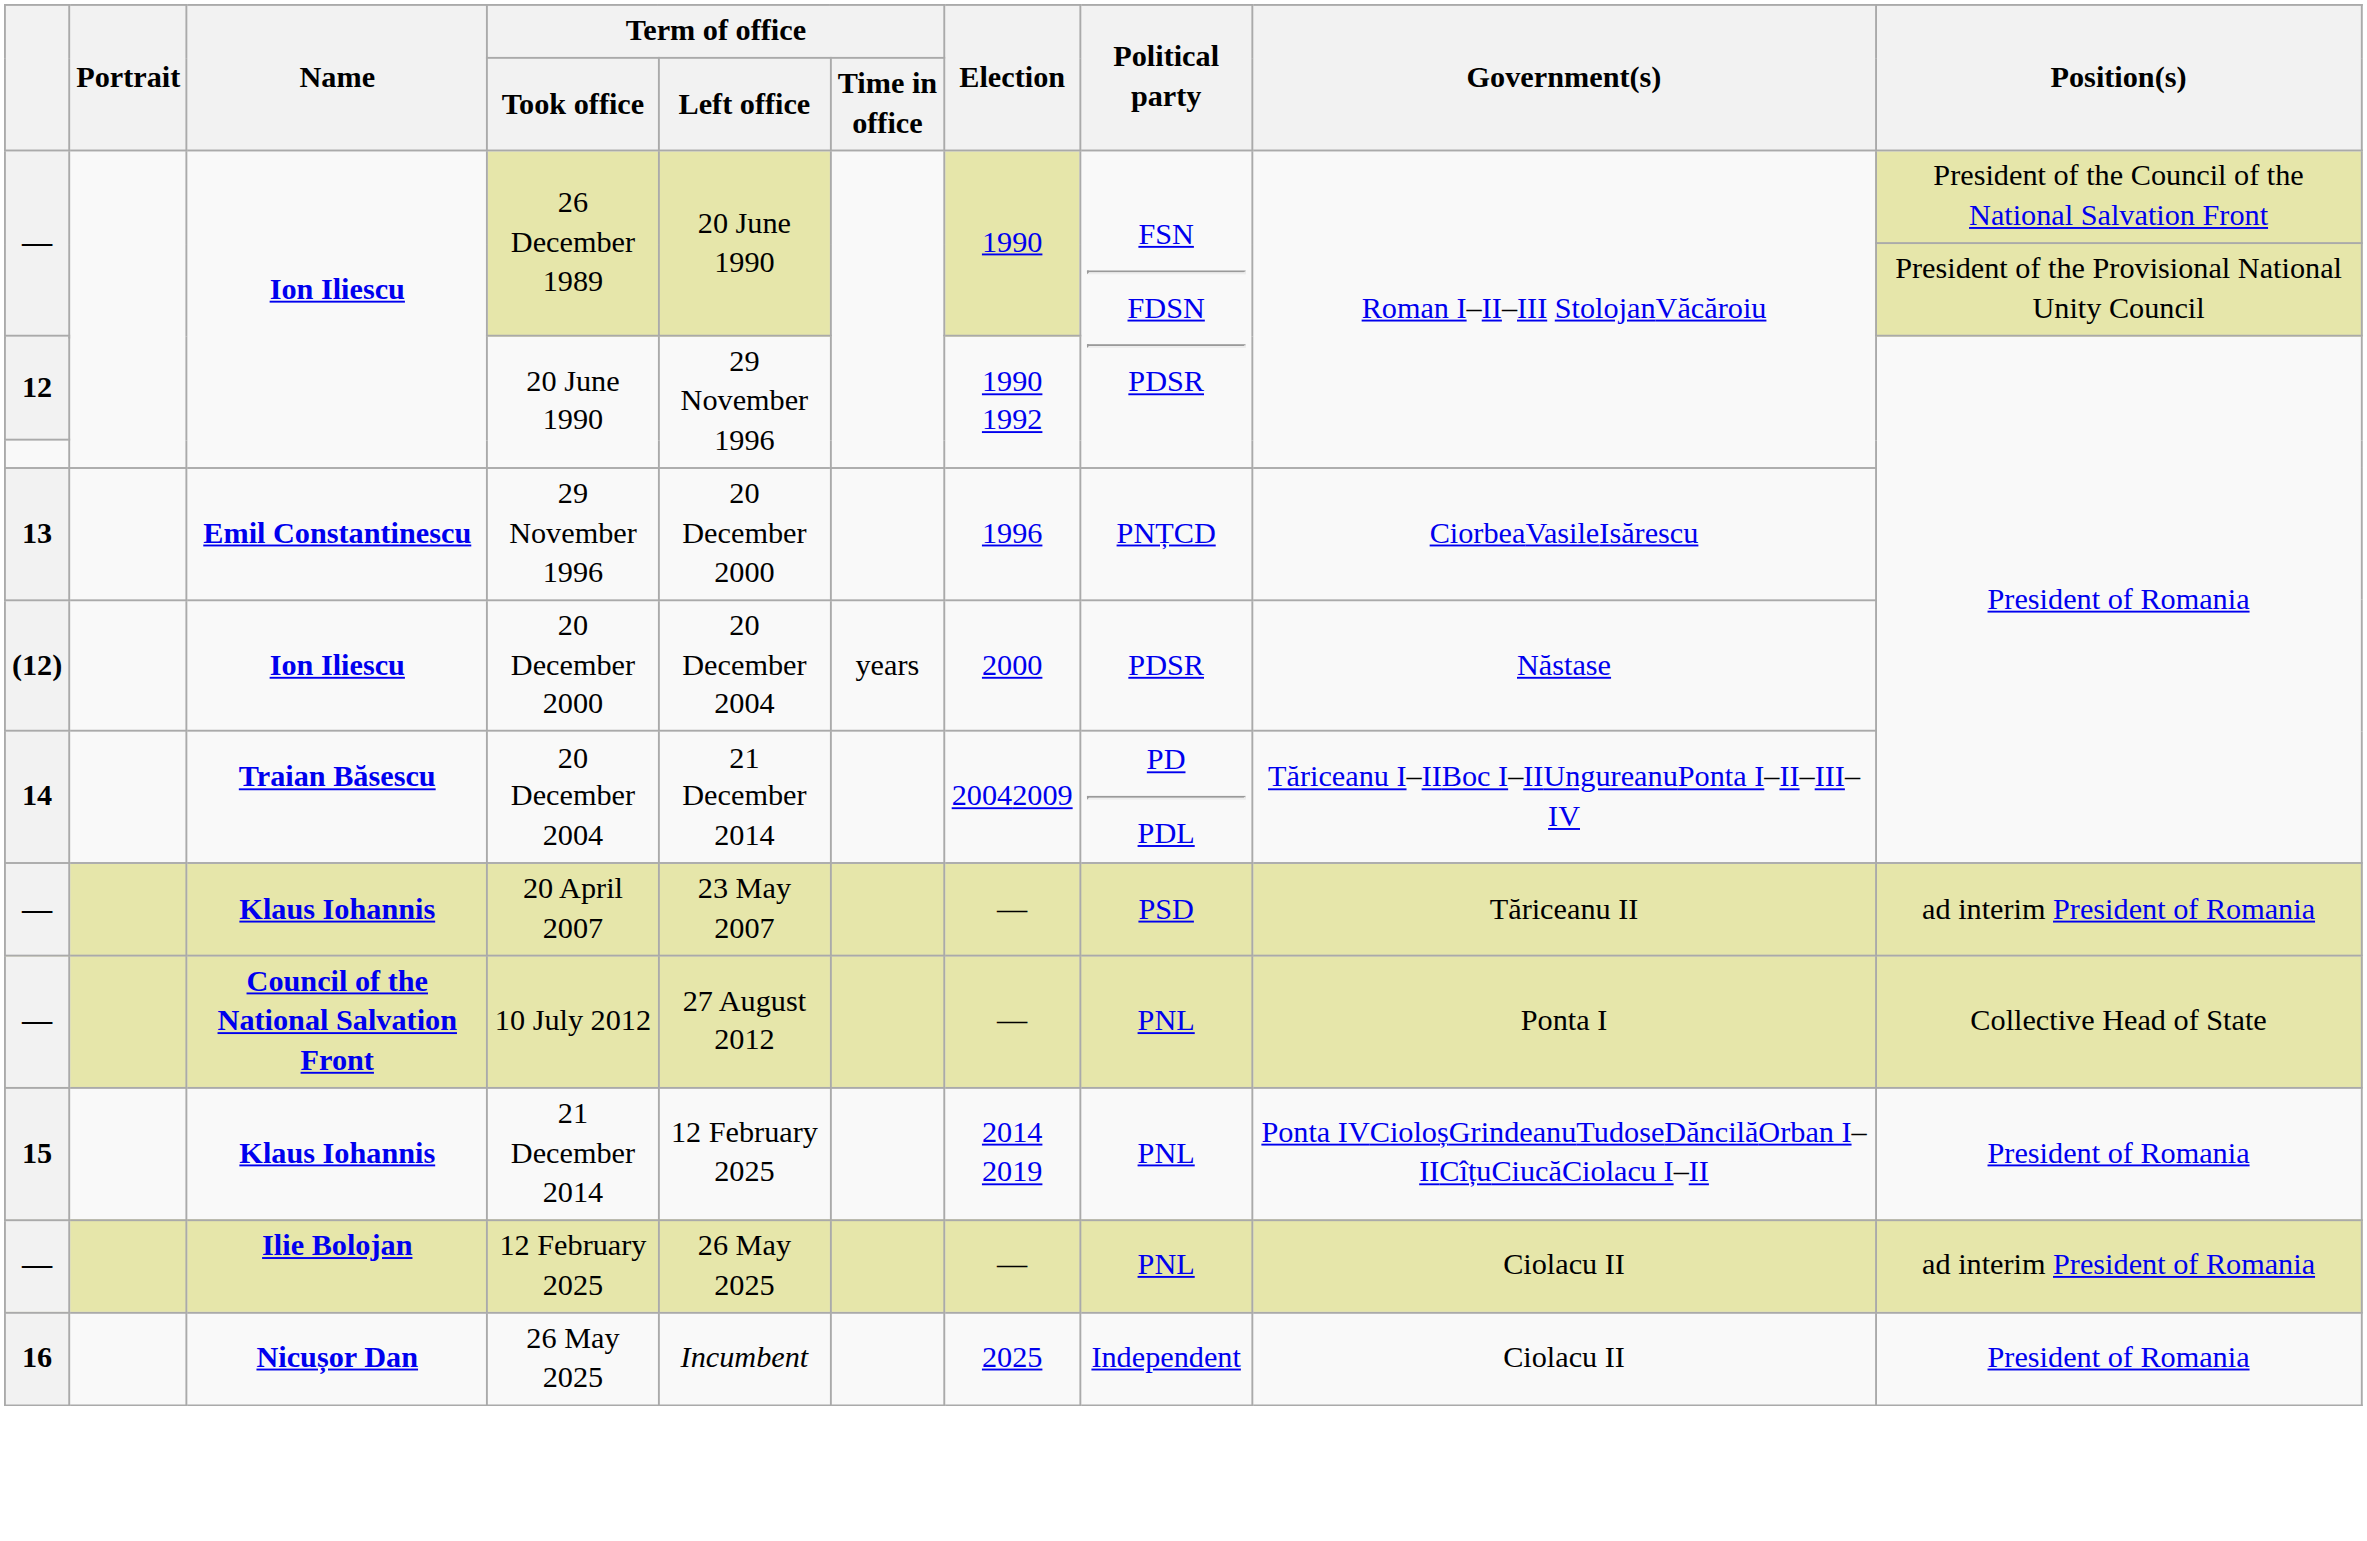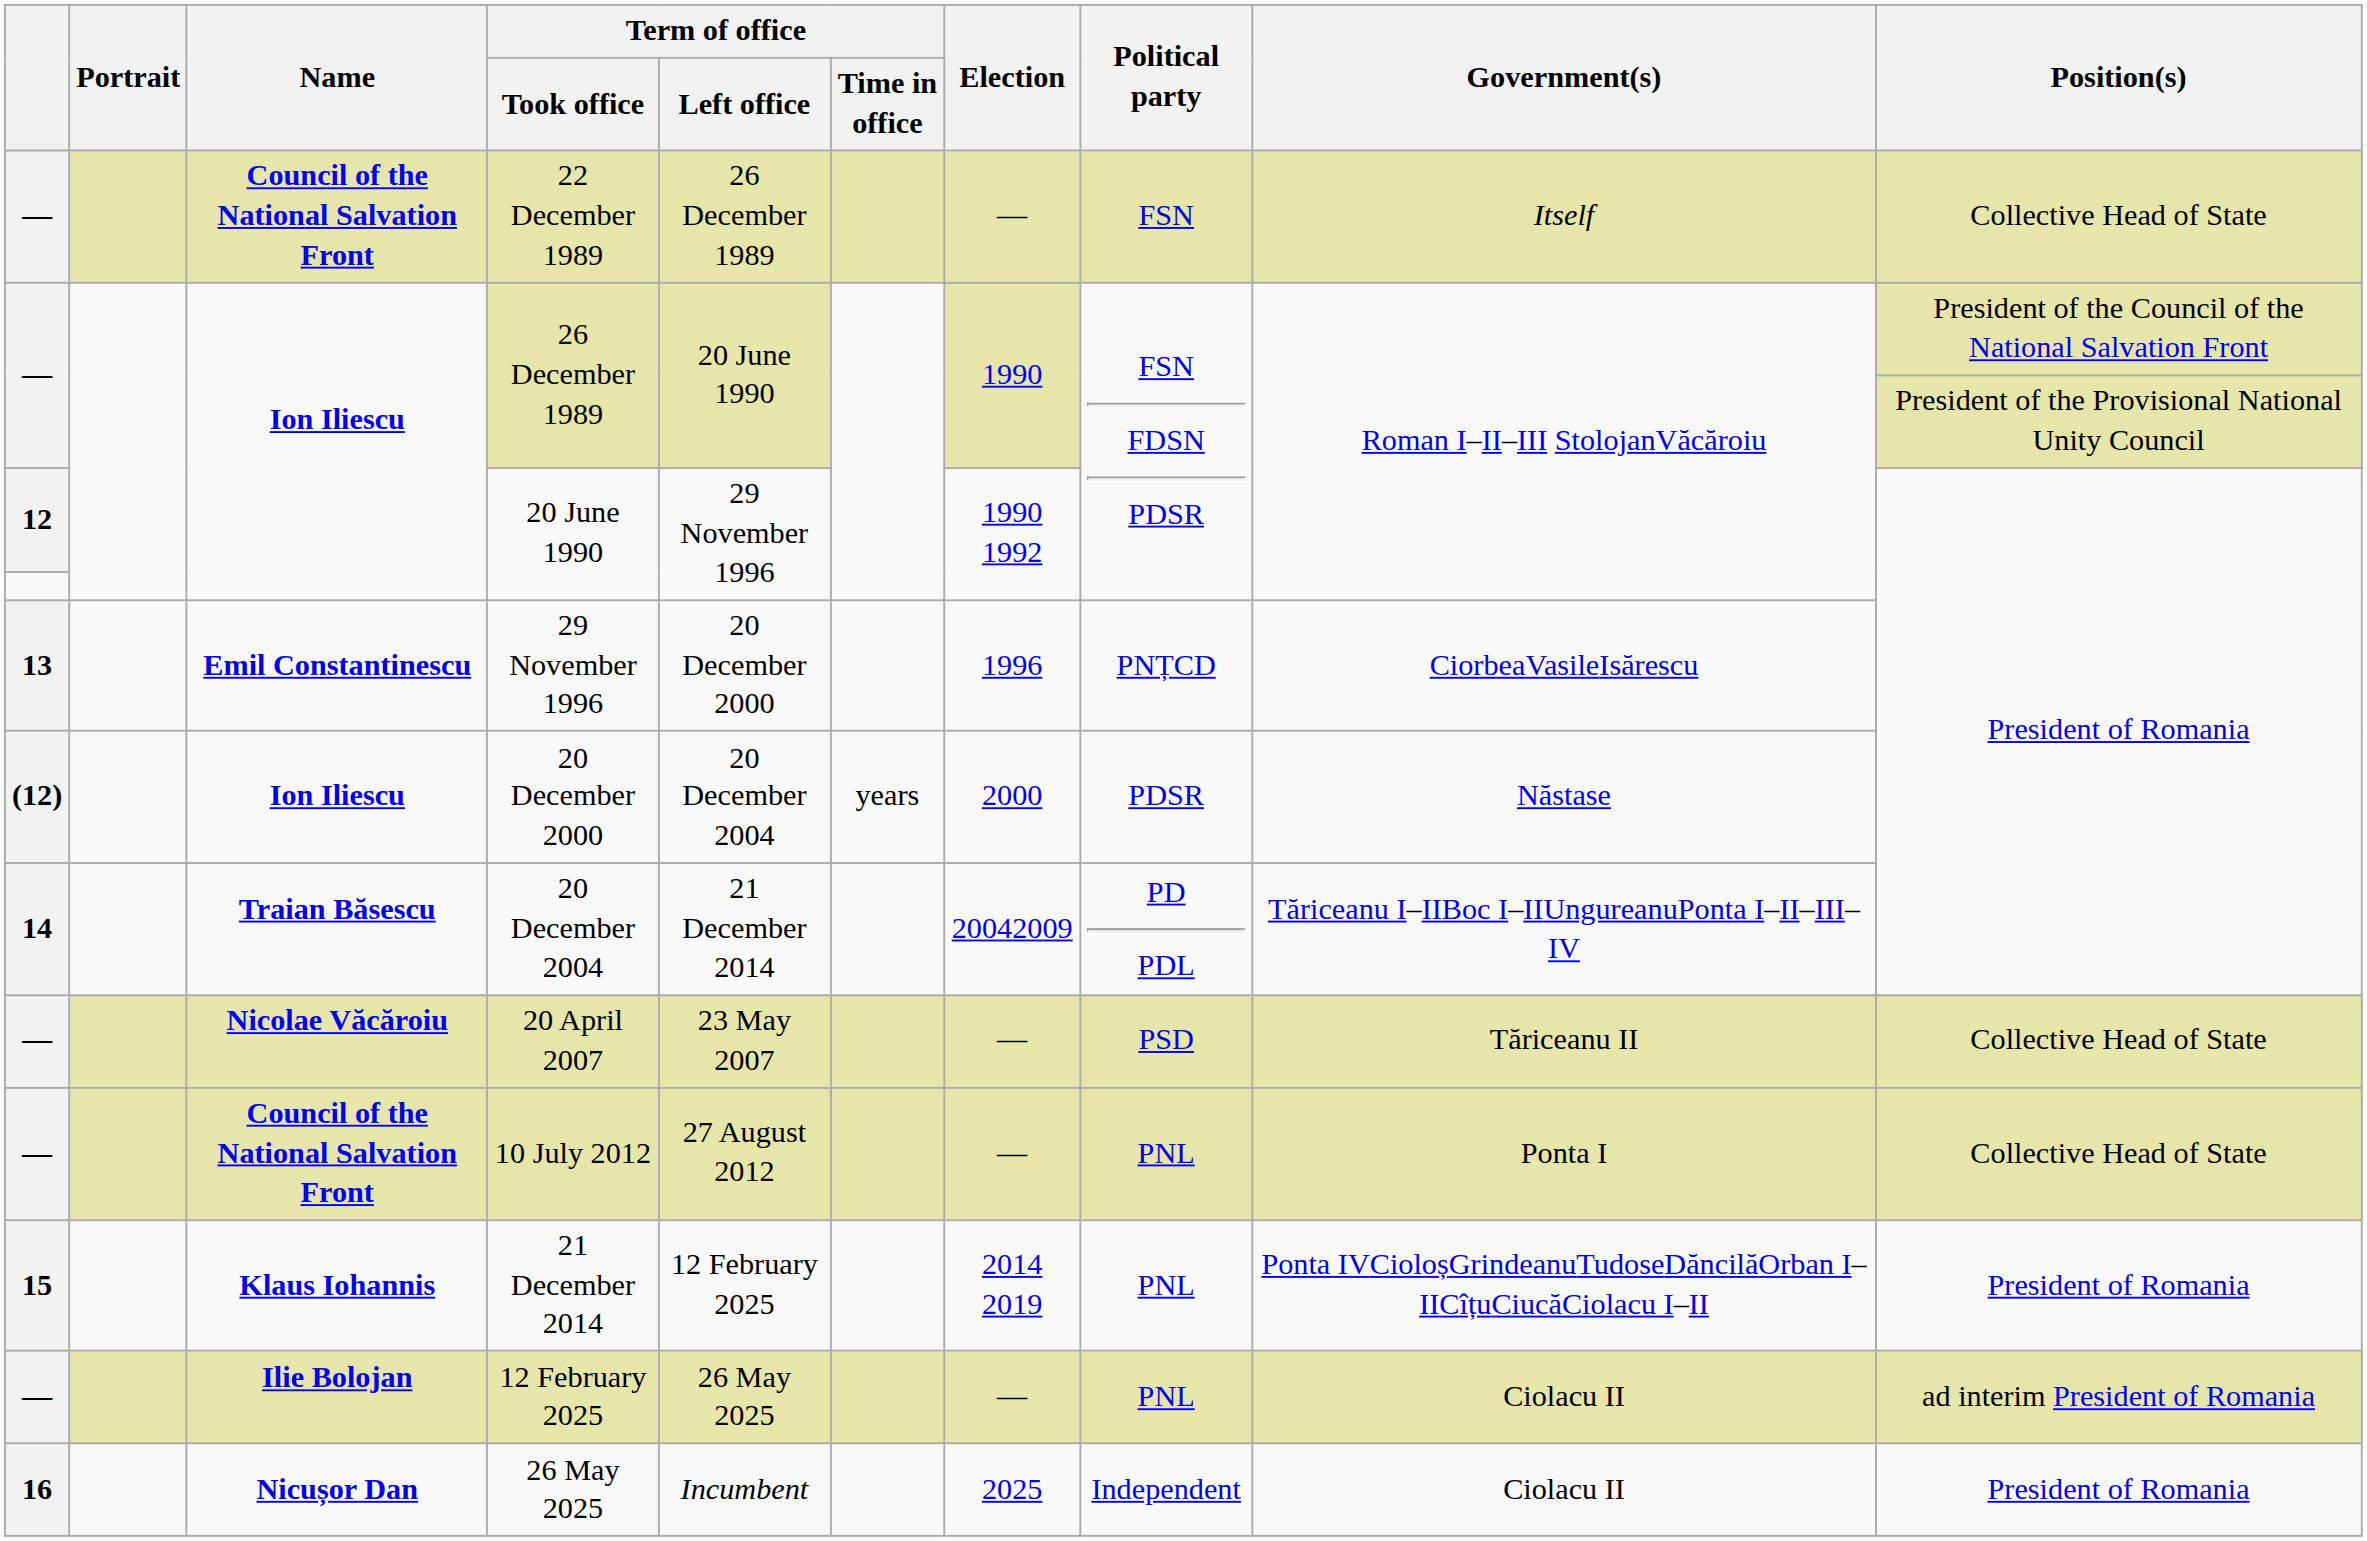+ row: (37, 215)
(337, 908) Klaus Iohannis -> (337, 1020) Nicolae Văcăroiu
(2119, 908) ad interim President of Romania -> (2119, 1040) Collective Head of State
